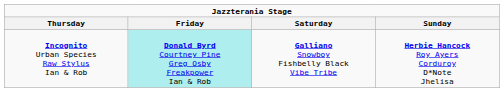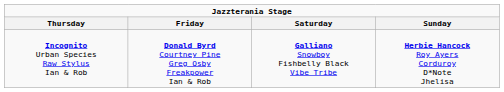(190, 63) paleturquoise background -> (190, 63) no background
